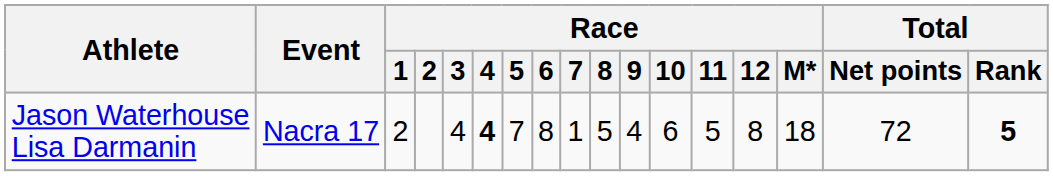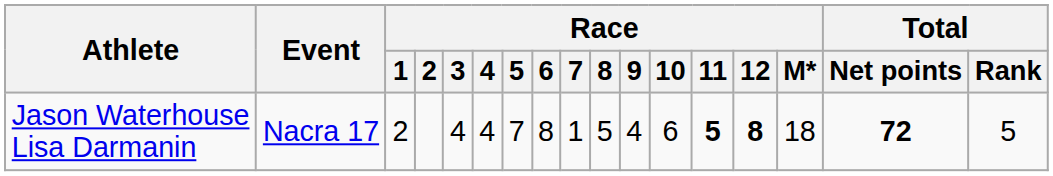(487, 132) bold -> (487, 132) normal
(713, 132) normal -> (713, 132) bold
(755, 132) normal -> (755, 132) bold
(896, 132) normal -> (896, 132) bold
(1008, 132) bold -> (1008, 132) normal
